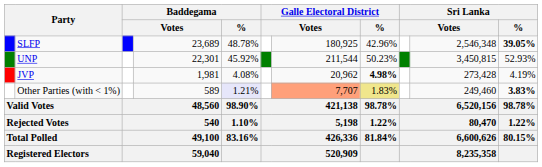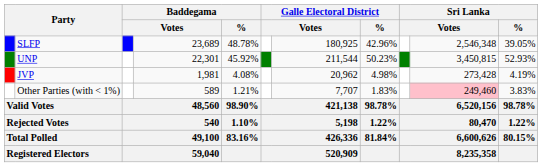(519, 43) bold -> (520, 43) normal
(383, 75) bold -> (384, 75) normal
(246, 91) lavender background -> (246, 91) no background
(347, 91) lightsalmon background -> (347, 91) no background
(384, 91) khaki background -> (384, 91) no background
(480, 91) no background -> (480, 91) pink background
(522, 91) bold -> (523, 91) normal
